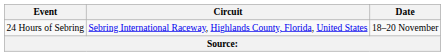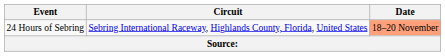(405, 27) no background -> (405, 27) lightsalmon background
